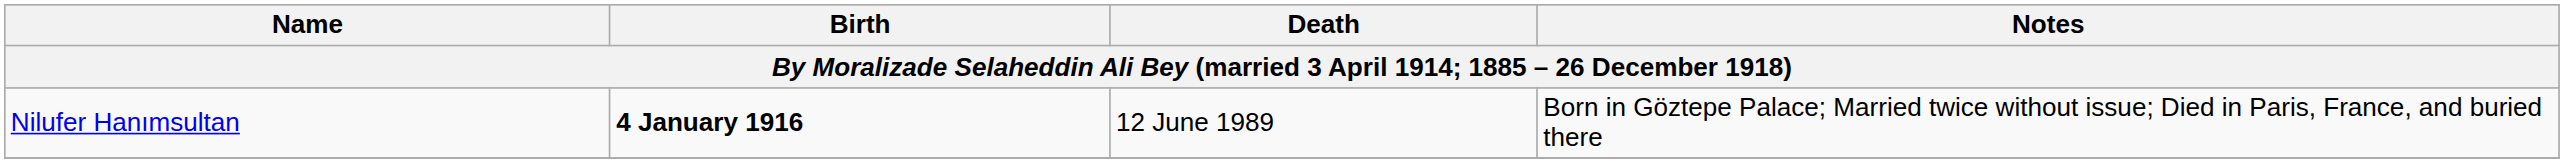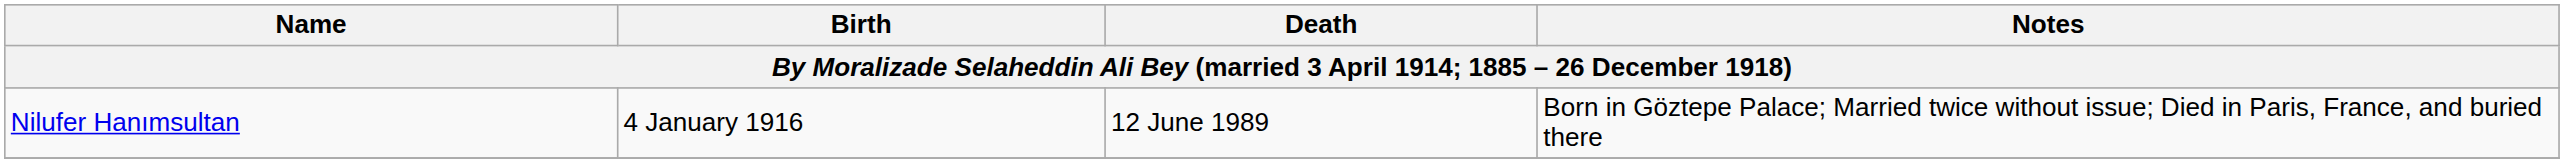(710, 122) bold -> (713, 122) normal
